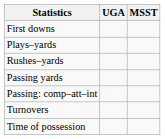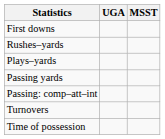rows swapped: (31, 45) <-> (35, 61)
